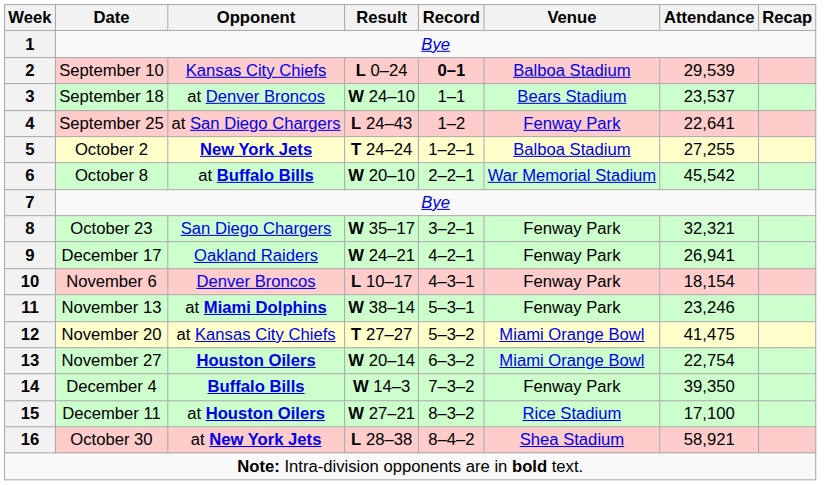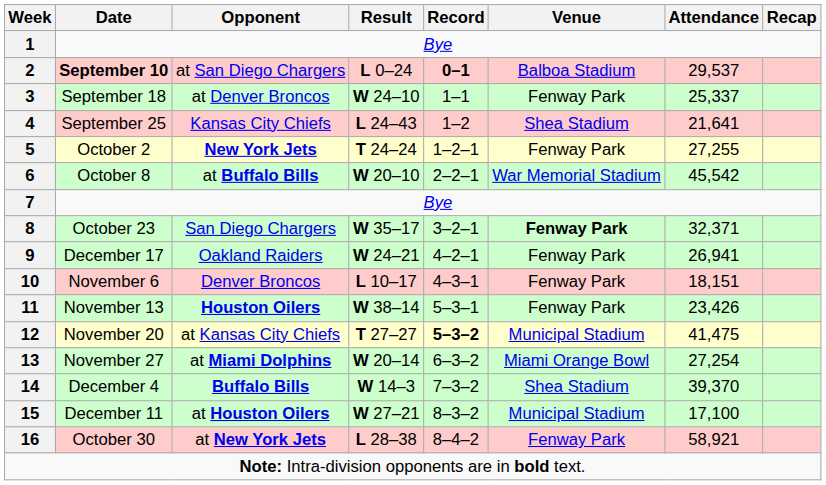(111, 70) normal -> (114, 70) bold
(256, 70) Kansas City Chiefs -> (261, 70) at San Diego Chargers
(709, 70) 29,539 -> (714, 70) 29,537
(572, 96) Bears Stadium -> (577, 96) Fenway Park
(709, 96) 23,537 -> (714, 96) 25,337
(256, 123) at San Diego Chargers -> (261, 123) Kansas City Chiefs
(572, 123) Fenway Park -> (577, 123) Shea Stadium
(709, 123) 22,641 -> (714, 123) 21,641
(572, 149) Balboa Stadium -> (577, 149) Fenway Park
(572, 228) normal -> (577, 228) bold
(709, 228) 32,321 -> (714, 228) 32,371
(709, 281) 18,154 -> (714, 281) 18,151
(256, 307) at Miami Dolphins -> (261, 307) Houston Oilers
(709, 307) 23,246 -> (714, 307) 23,426
(451, 334) normal -> (456, 334) bold
(572, 334) Miami Orange Bowl -> (577, 334) Municipal Stadium
(256, 360) Houston Oilers -> (261, 360) at Miami Dolphins
(709, 360) 22,754 -> (714, 360) 27,254
(572, 387) Fenway Park -> (577, 387) Shea Stadium
(709, 387) 39,350 -> (714, 387) 39,370
(572, 413) Rice Stadium -> (577, 413) Municipal Stadium
(572, 439) Shea Stadium -> (577, 439) Fenway Park
